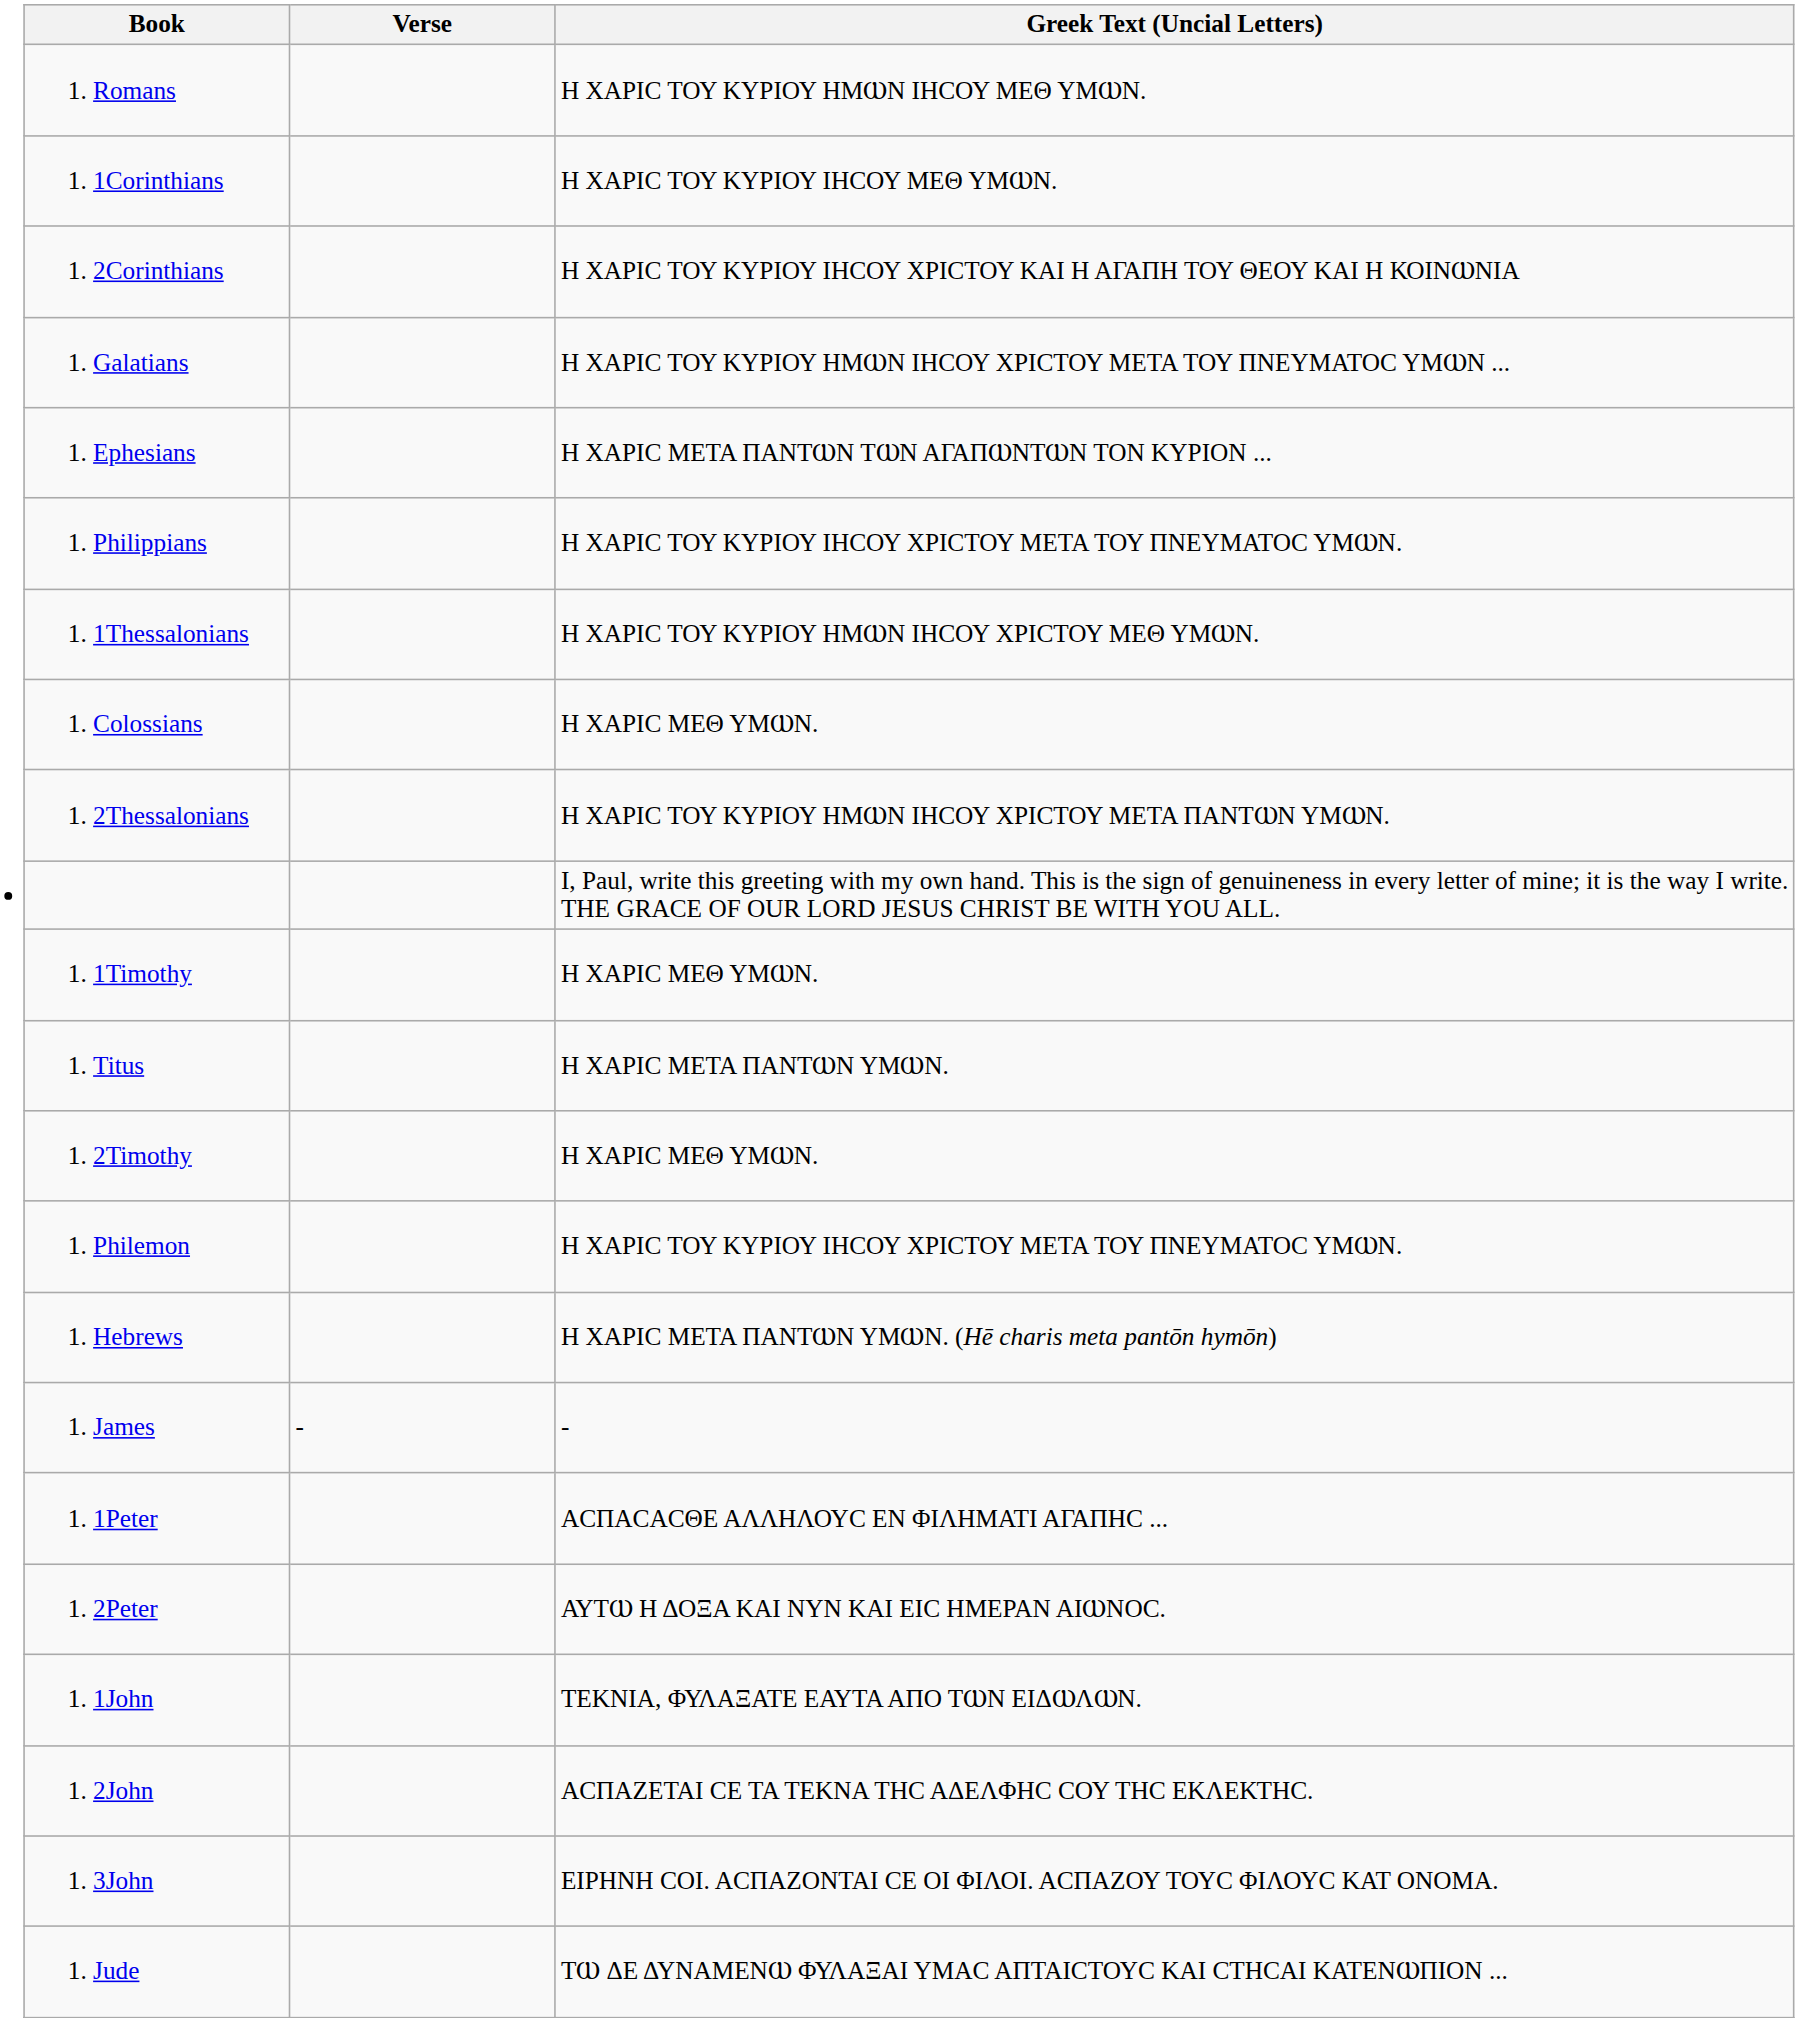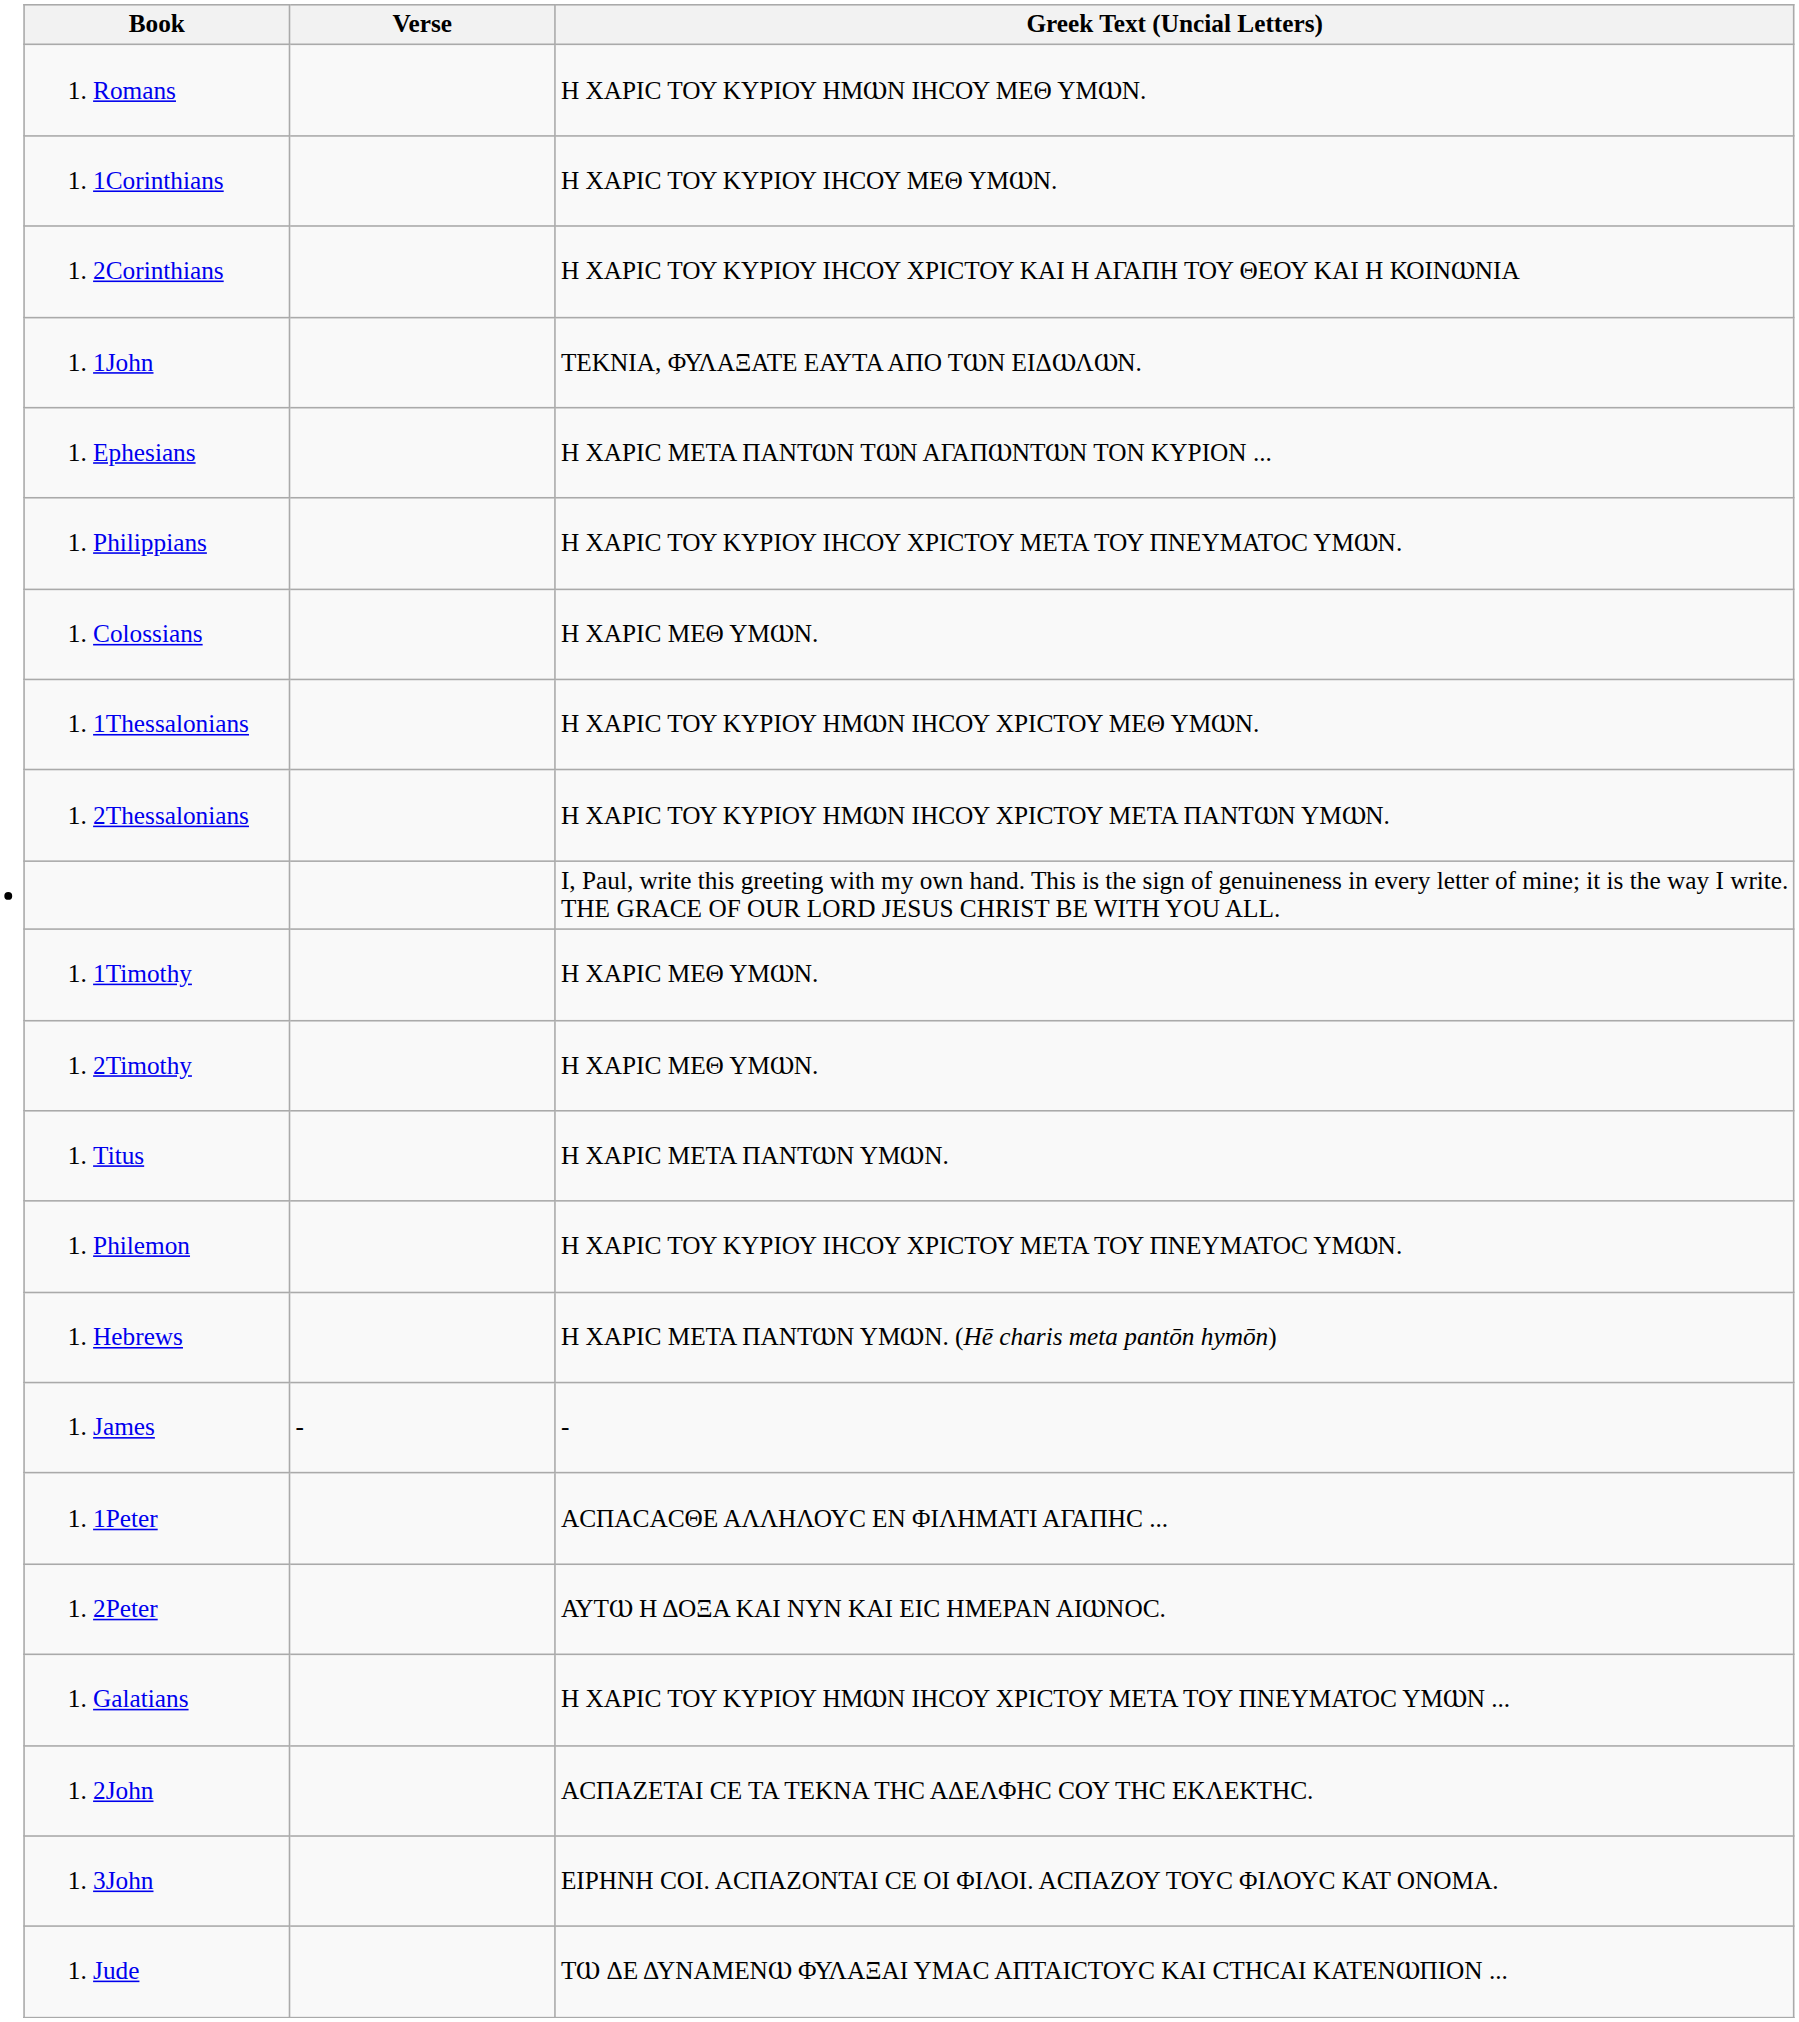rows swapped: (157, 362) <-> (157, 1700)
rows swapped: (157, 725) <-> (157, 634)
rows swapped: (157, 1156) <-> (157, 1065)
